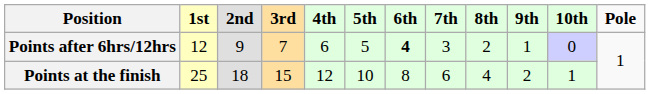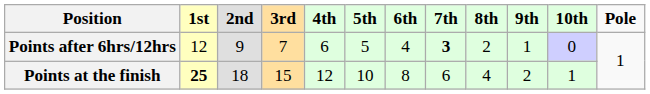(405, 46) bold -> (405, 46) normal
(446, 46) normal -> (446, 46) bold
(199, 74) normal -> (199, 74) bold
